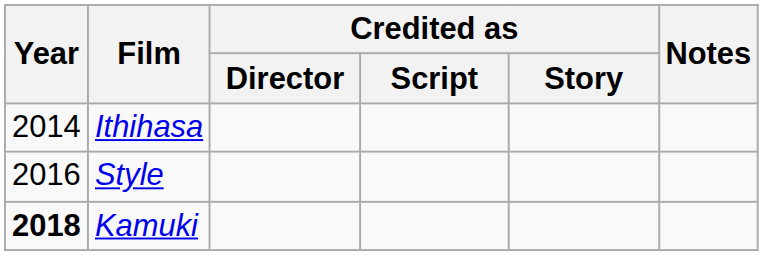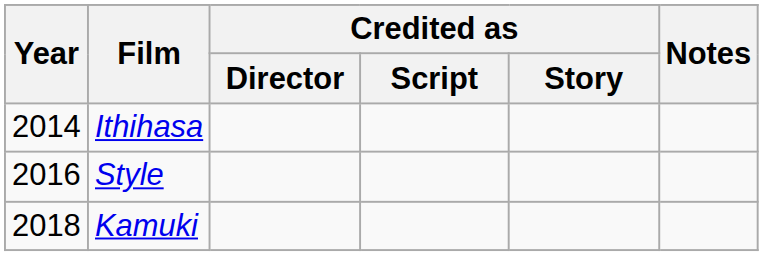(46, 224) bold -> (46, 224) normal
